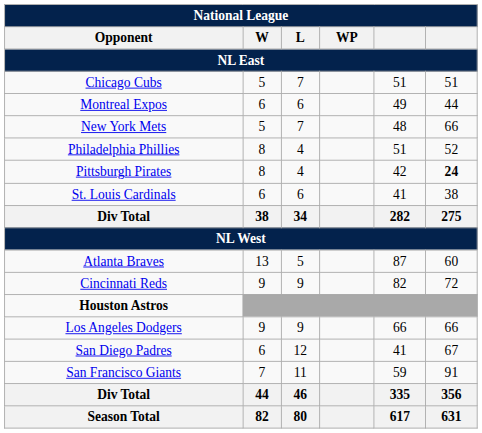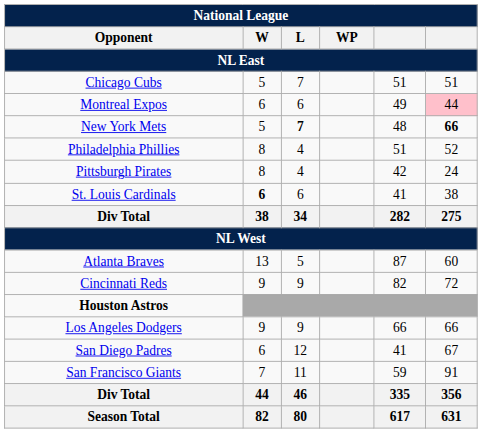(451, 105) no background -> (451, 105) pink background
(300, 127) normal -> (300, 127) bold
(451, 127) normal -> (451, 127) bold
(451, 171) bold -> (451, 171) normal
(262, 194) normal -> (262, 194) bold
